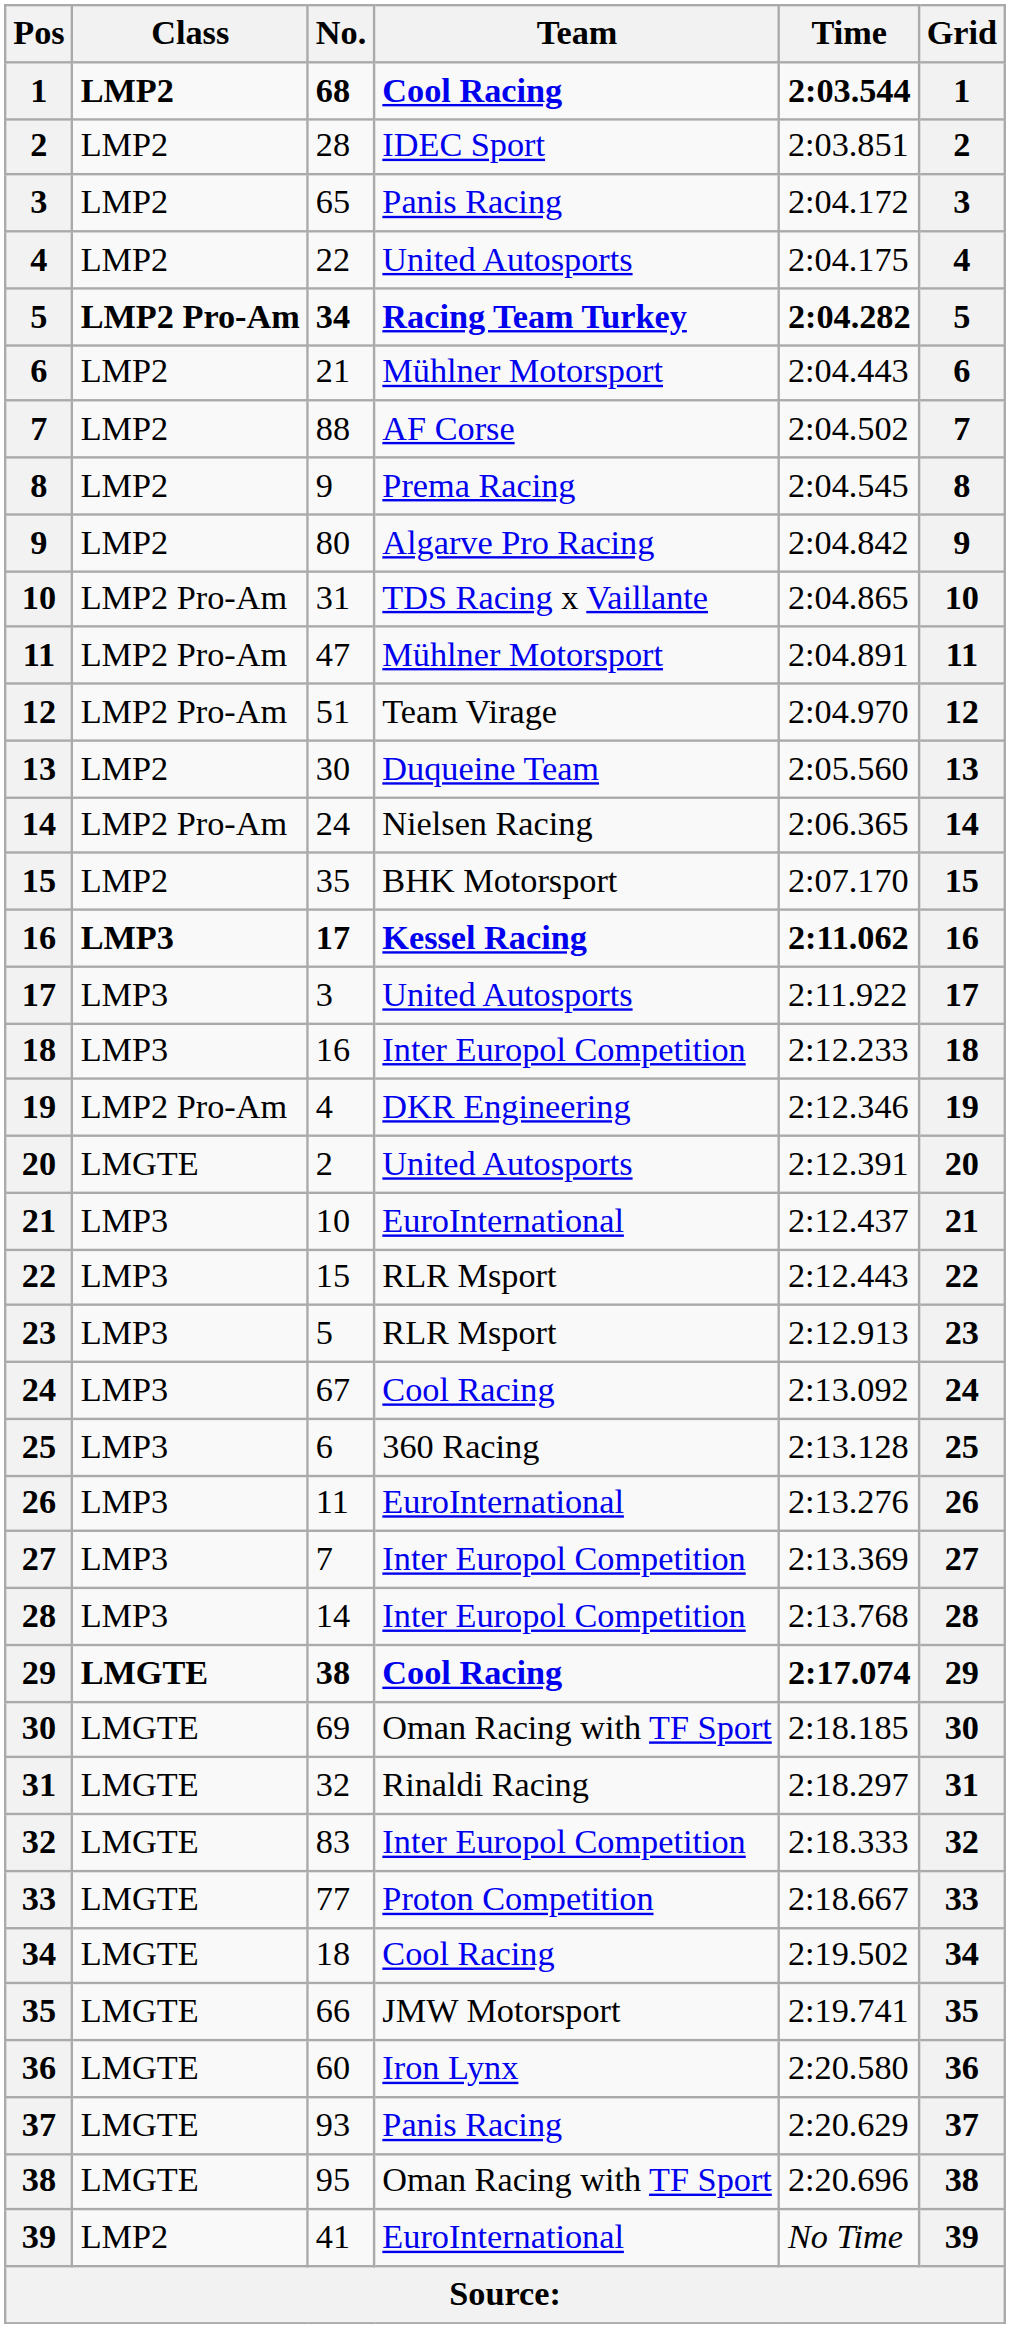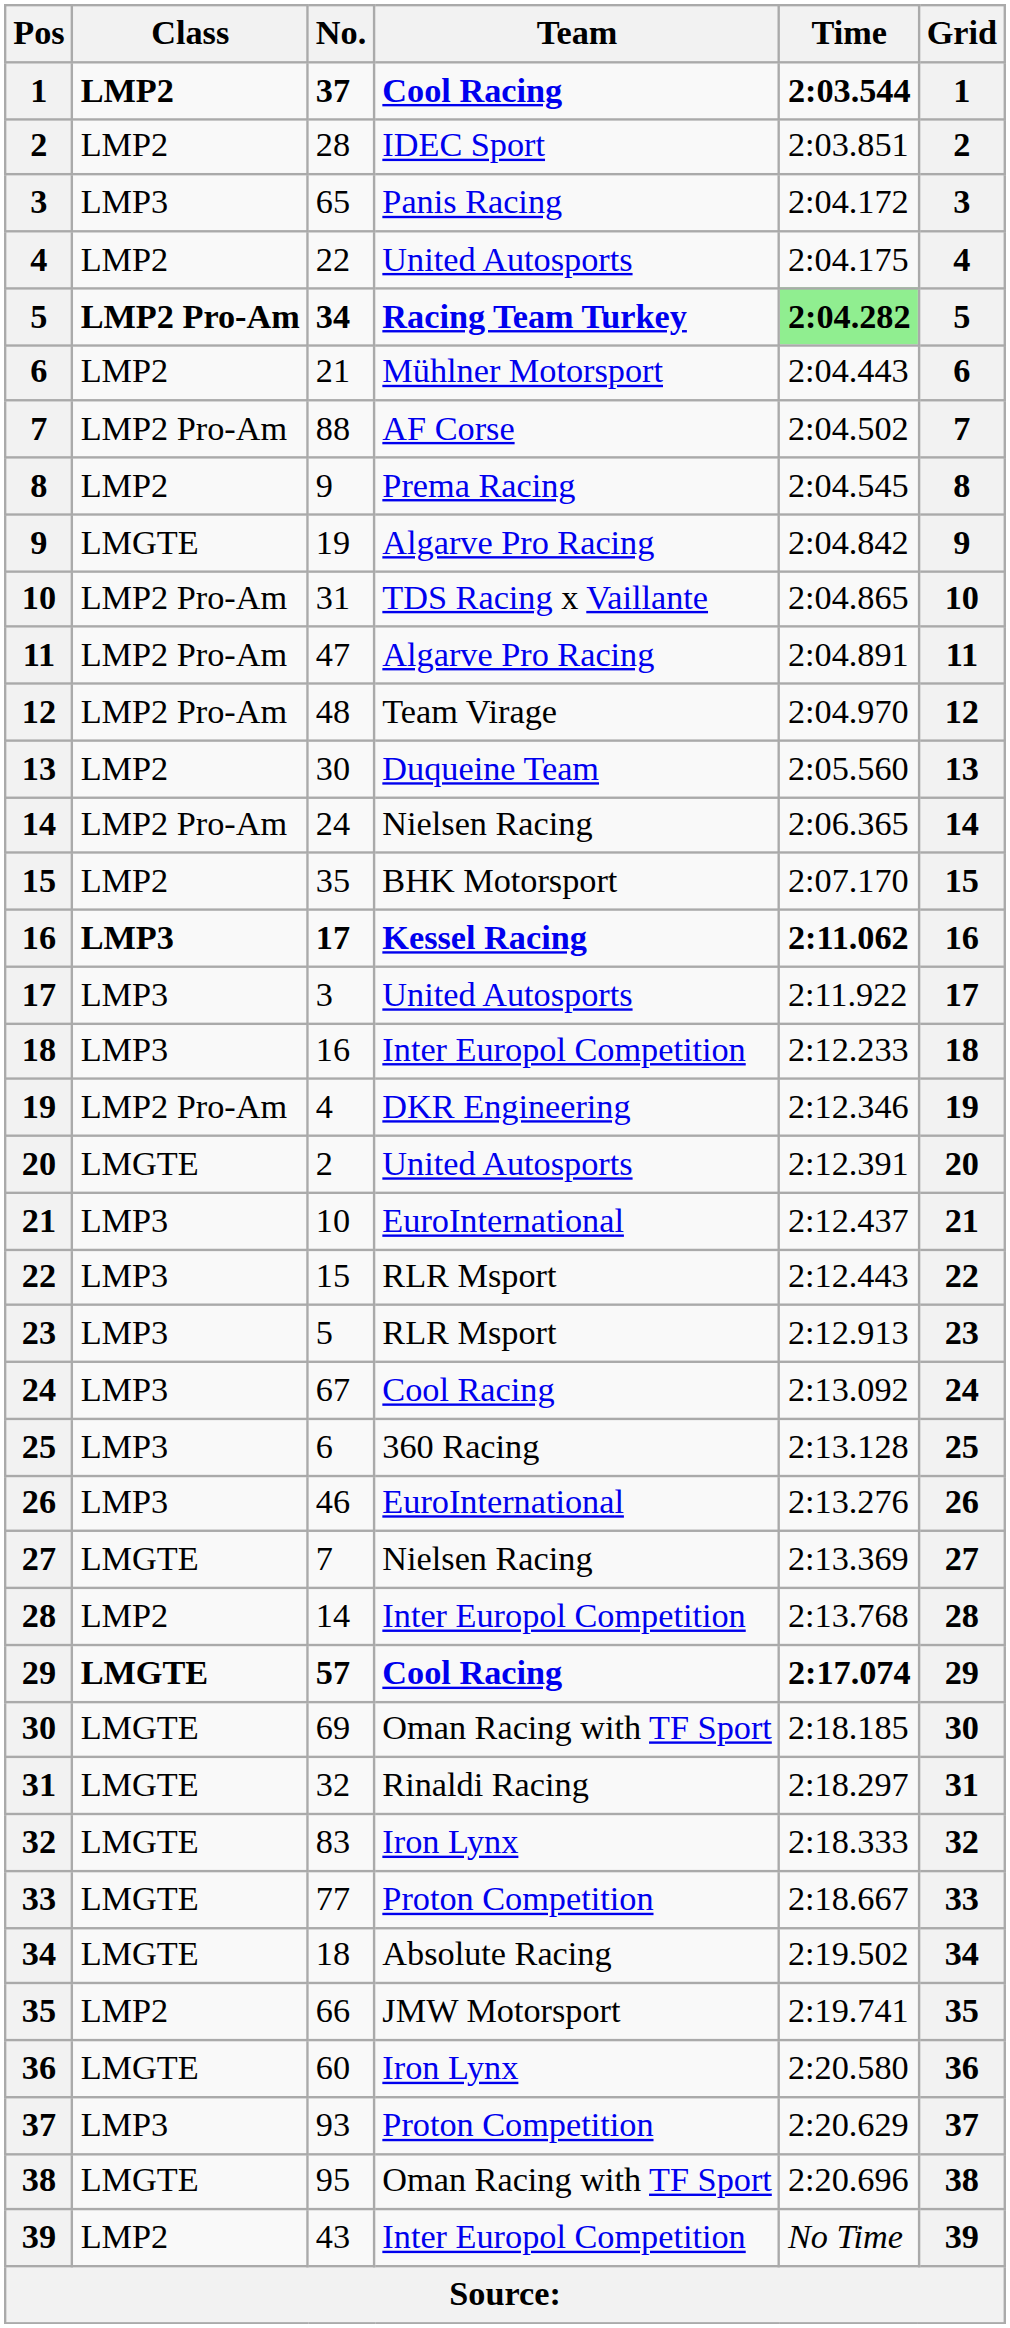(333, 89) 68 -> (333, 89) 37
(124, 202) LMP2 -> (124, 202) LMP3
(849, 315) no background -> (849, 315) lightgreen background
(124, 428) LMP2 -> (184, 428) LMP2 Pro-Am
(124, 541) LMP2 -> (140, 541) LMGTE
(333, 541) 80 -> (333, 541) 19
(523, 654) Mühlner Motorsport -> (518, 654) Algarve Pro Racing
(333, 711) 51 -> (333, 711) 48
(332, 1502) 11 -> (333, 1502) 46
(124, 1559) LMP3 -> (140, 1559) LMGTE
(564, 1559) Inter Europol Competition -> (487, 1559) Nielsen Racing
(124, 1615) LMP3 -> (124, 1615) LMP2
(333, 1672) 38 -> (333, 1672) 57
(564, 1841) Inter Europol Competition -> (450, 1841) Iron Lynx
(468, 1955) Cool Racing -> (497, 1955) Absolute Racing
(140, 2011) LMGTE -> (124, 2011) LMP2
(140, 2124) LMGTE -> (124, 2124) LMP3
(472, 2124) Panis Racing -> (518, 2124) Proton Competition
(333, 2237) 41 -> (333, 2237) 43
(503, 2237) EuroInternational -> (564, 2237) Inter Europol Competition
